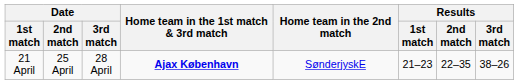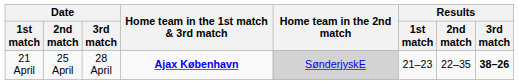(335, 65) no background -> (335, 65) lightgrey background
(494, 65) normal -> (494, 65) bold
